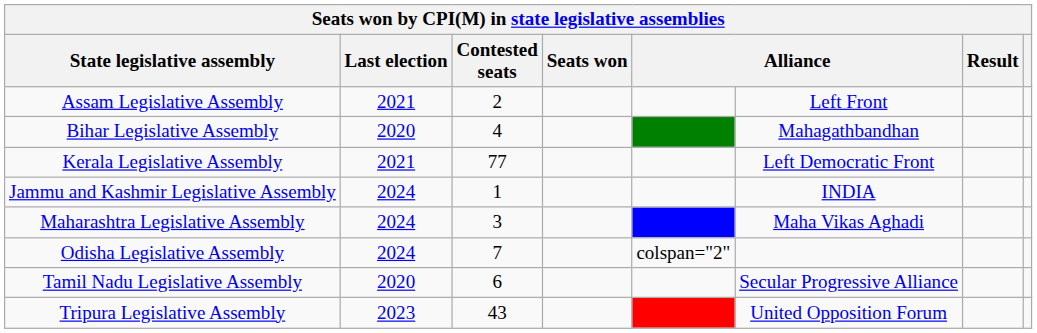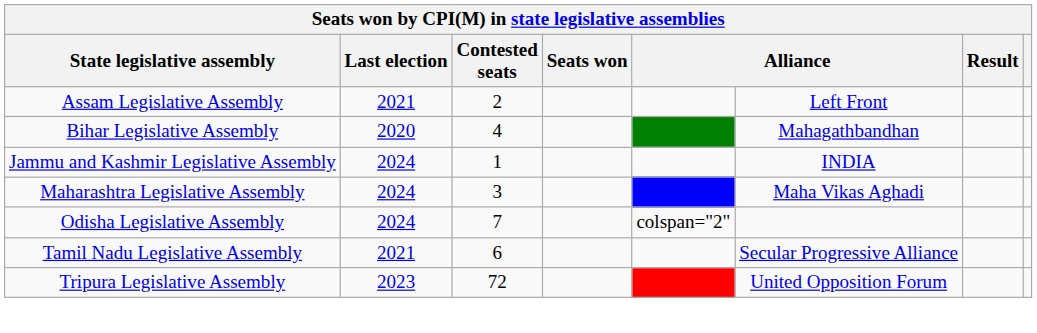- row: (172, 161)
(396, 282) 2020 -> (396, 252) 2021
(497, 312) 43 -> (497, 282) 72
